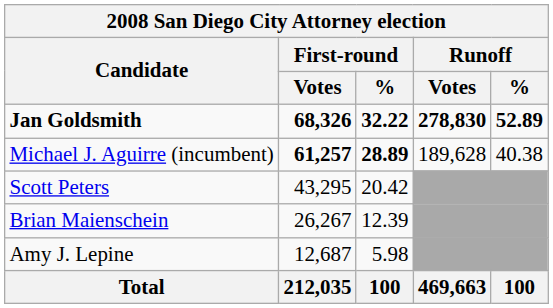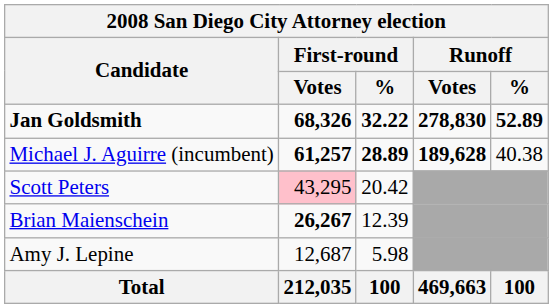(452, 154) normal -> (452, 154) bold
(323, 187) no background -> (323, 187) pink background
(323, 220) normal -> (323, 220) bold
